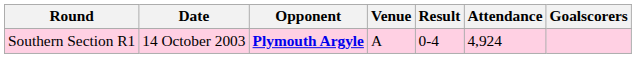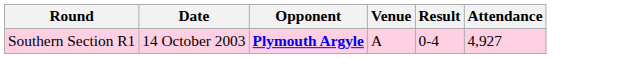- column: (589, 16)
(485, 41) 4,924 -> (485, 41) 4,927
